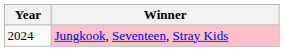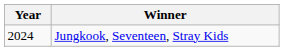(141, 35) pink background -> (141, 35) no background
